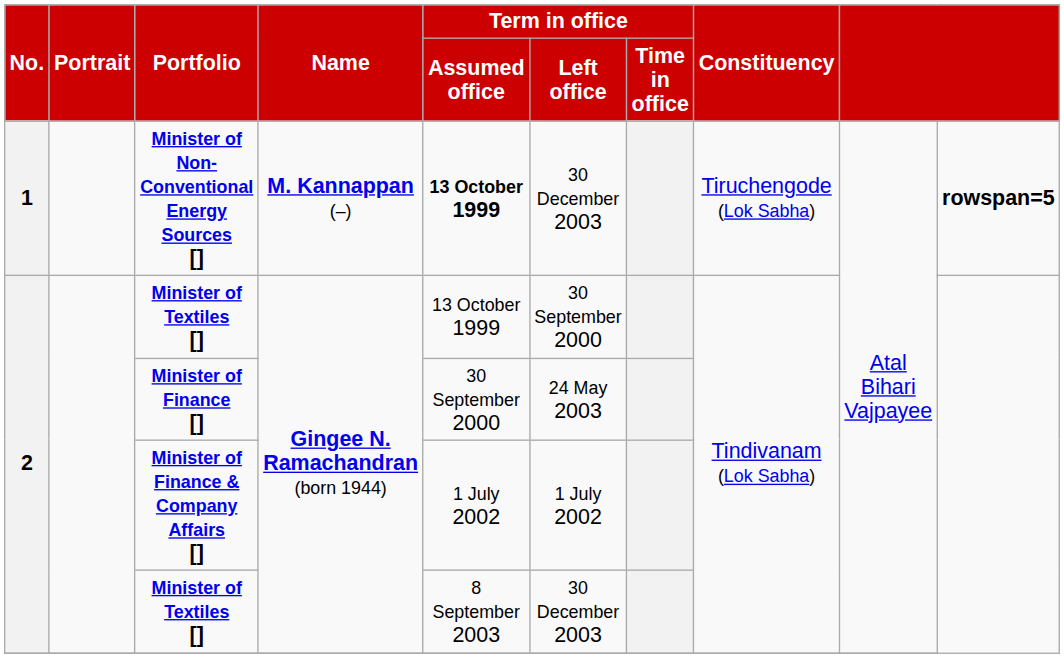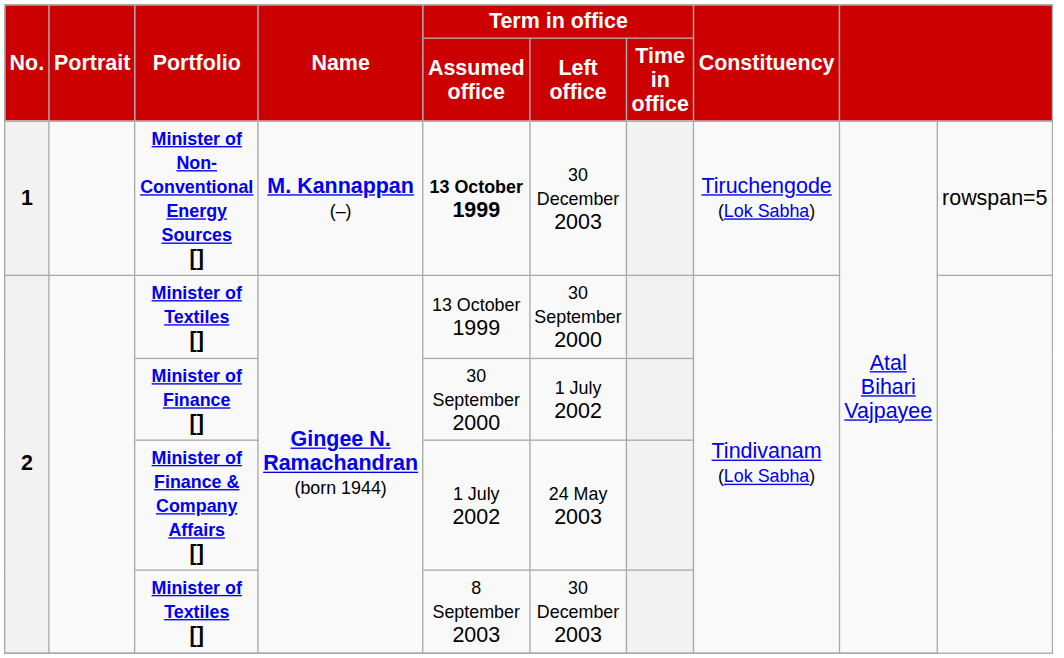(998, 198) bold -> (995, 198) normal
(578, 400) 24 May 2003 -> (578, 400) 1 July 2002
(578, 506) 1 July 2002 -> (578, 506) 24 May 2003
